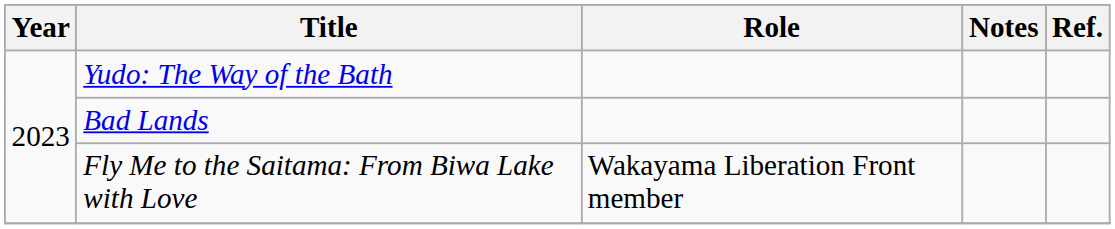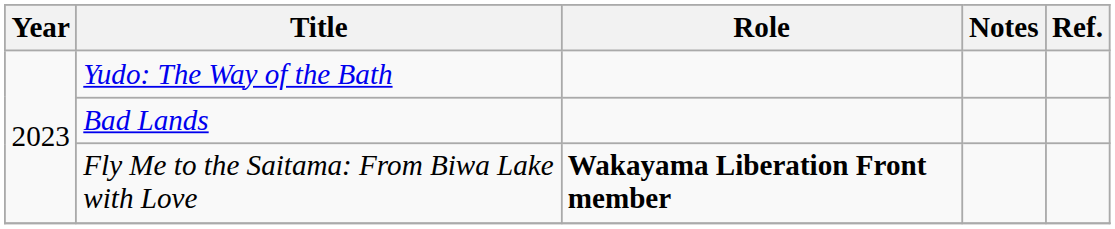(752, 182) normal -> (747, 182) bold
